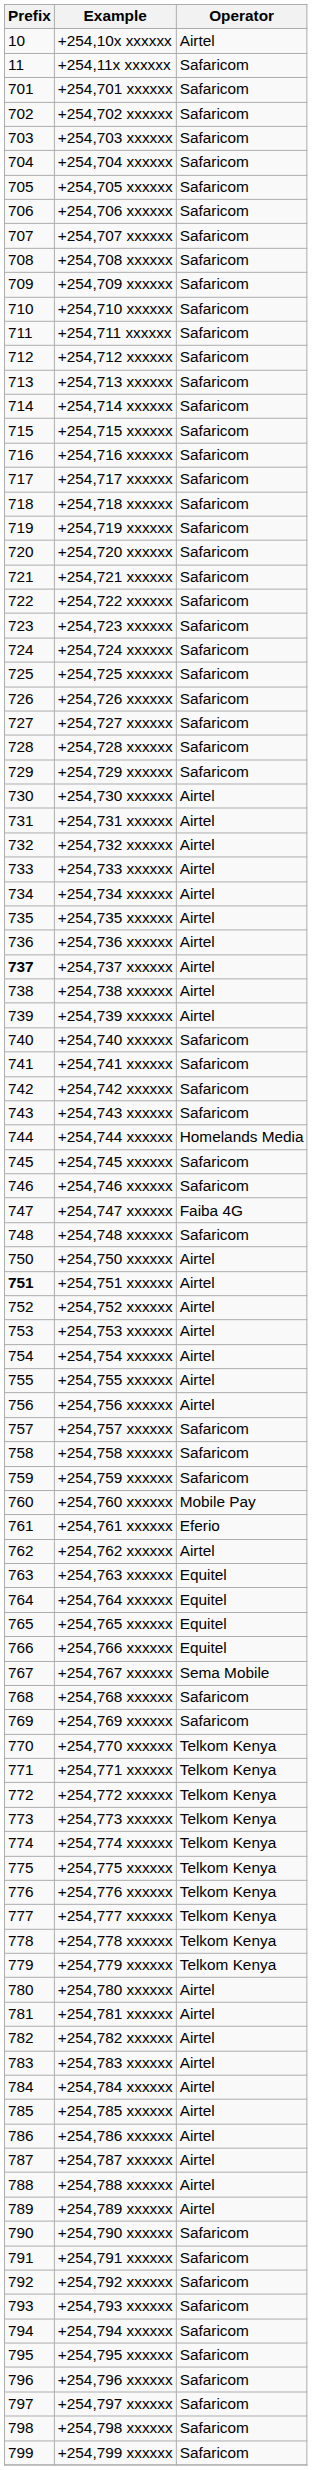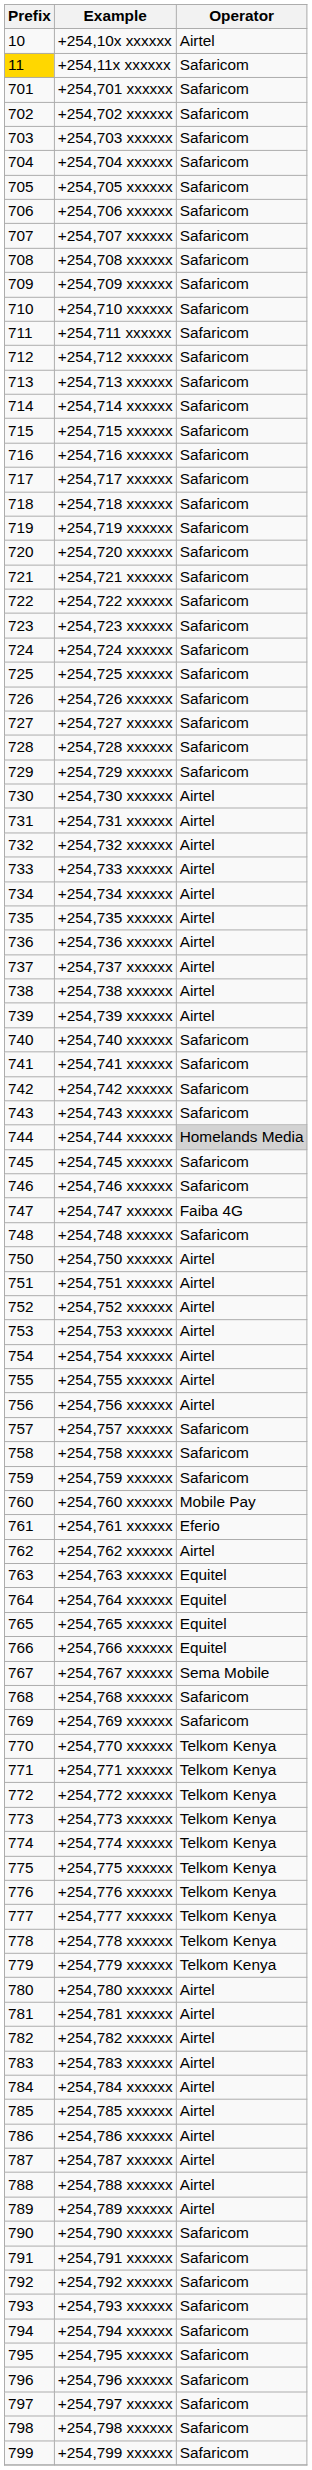(16, 65) no background -> (16, 65) gold background
(21, 966) bold -> (21, 966) normal
(242, 1137) no background -> (242, 1137) lightgrey background
(21, 1283) bold -> (21, 1283) normal
